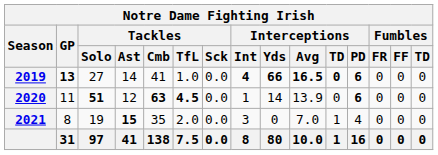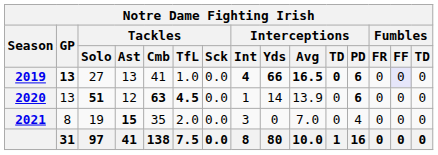(129, 77) 14 -> (129, 77) 13
(401, 77) no background -> (401, 77) lavender background
(67, 98) 11 -> (67, 98) 13
(337, 119) 1 -> (337, 119) 0
